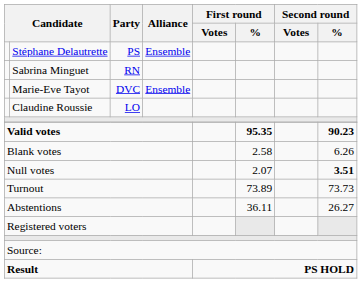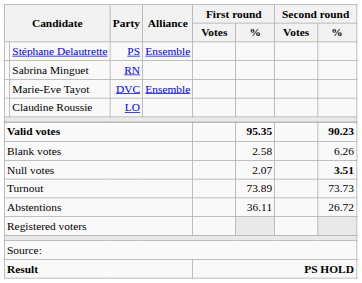(341, 207) 26.27 -> (341, 207) 26.72
